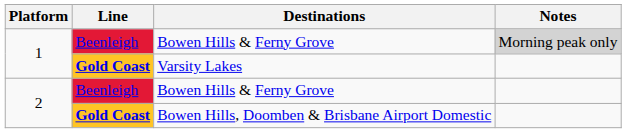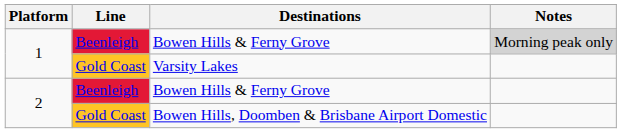(113, 66) bold -> (111, 66) normal
(113, 115) bold -> (111, 115) normal
